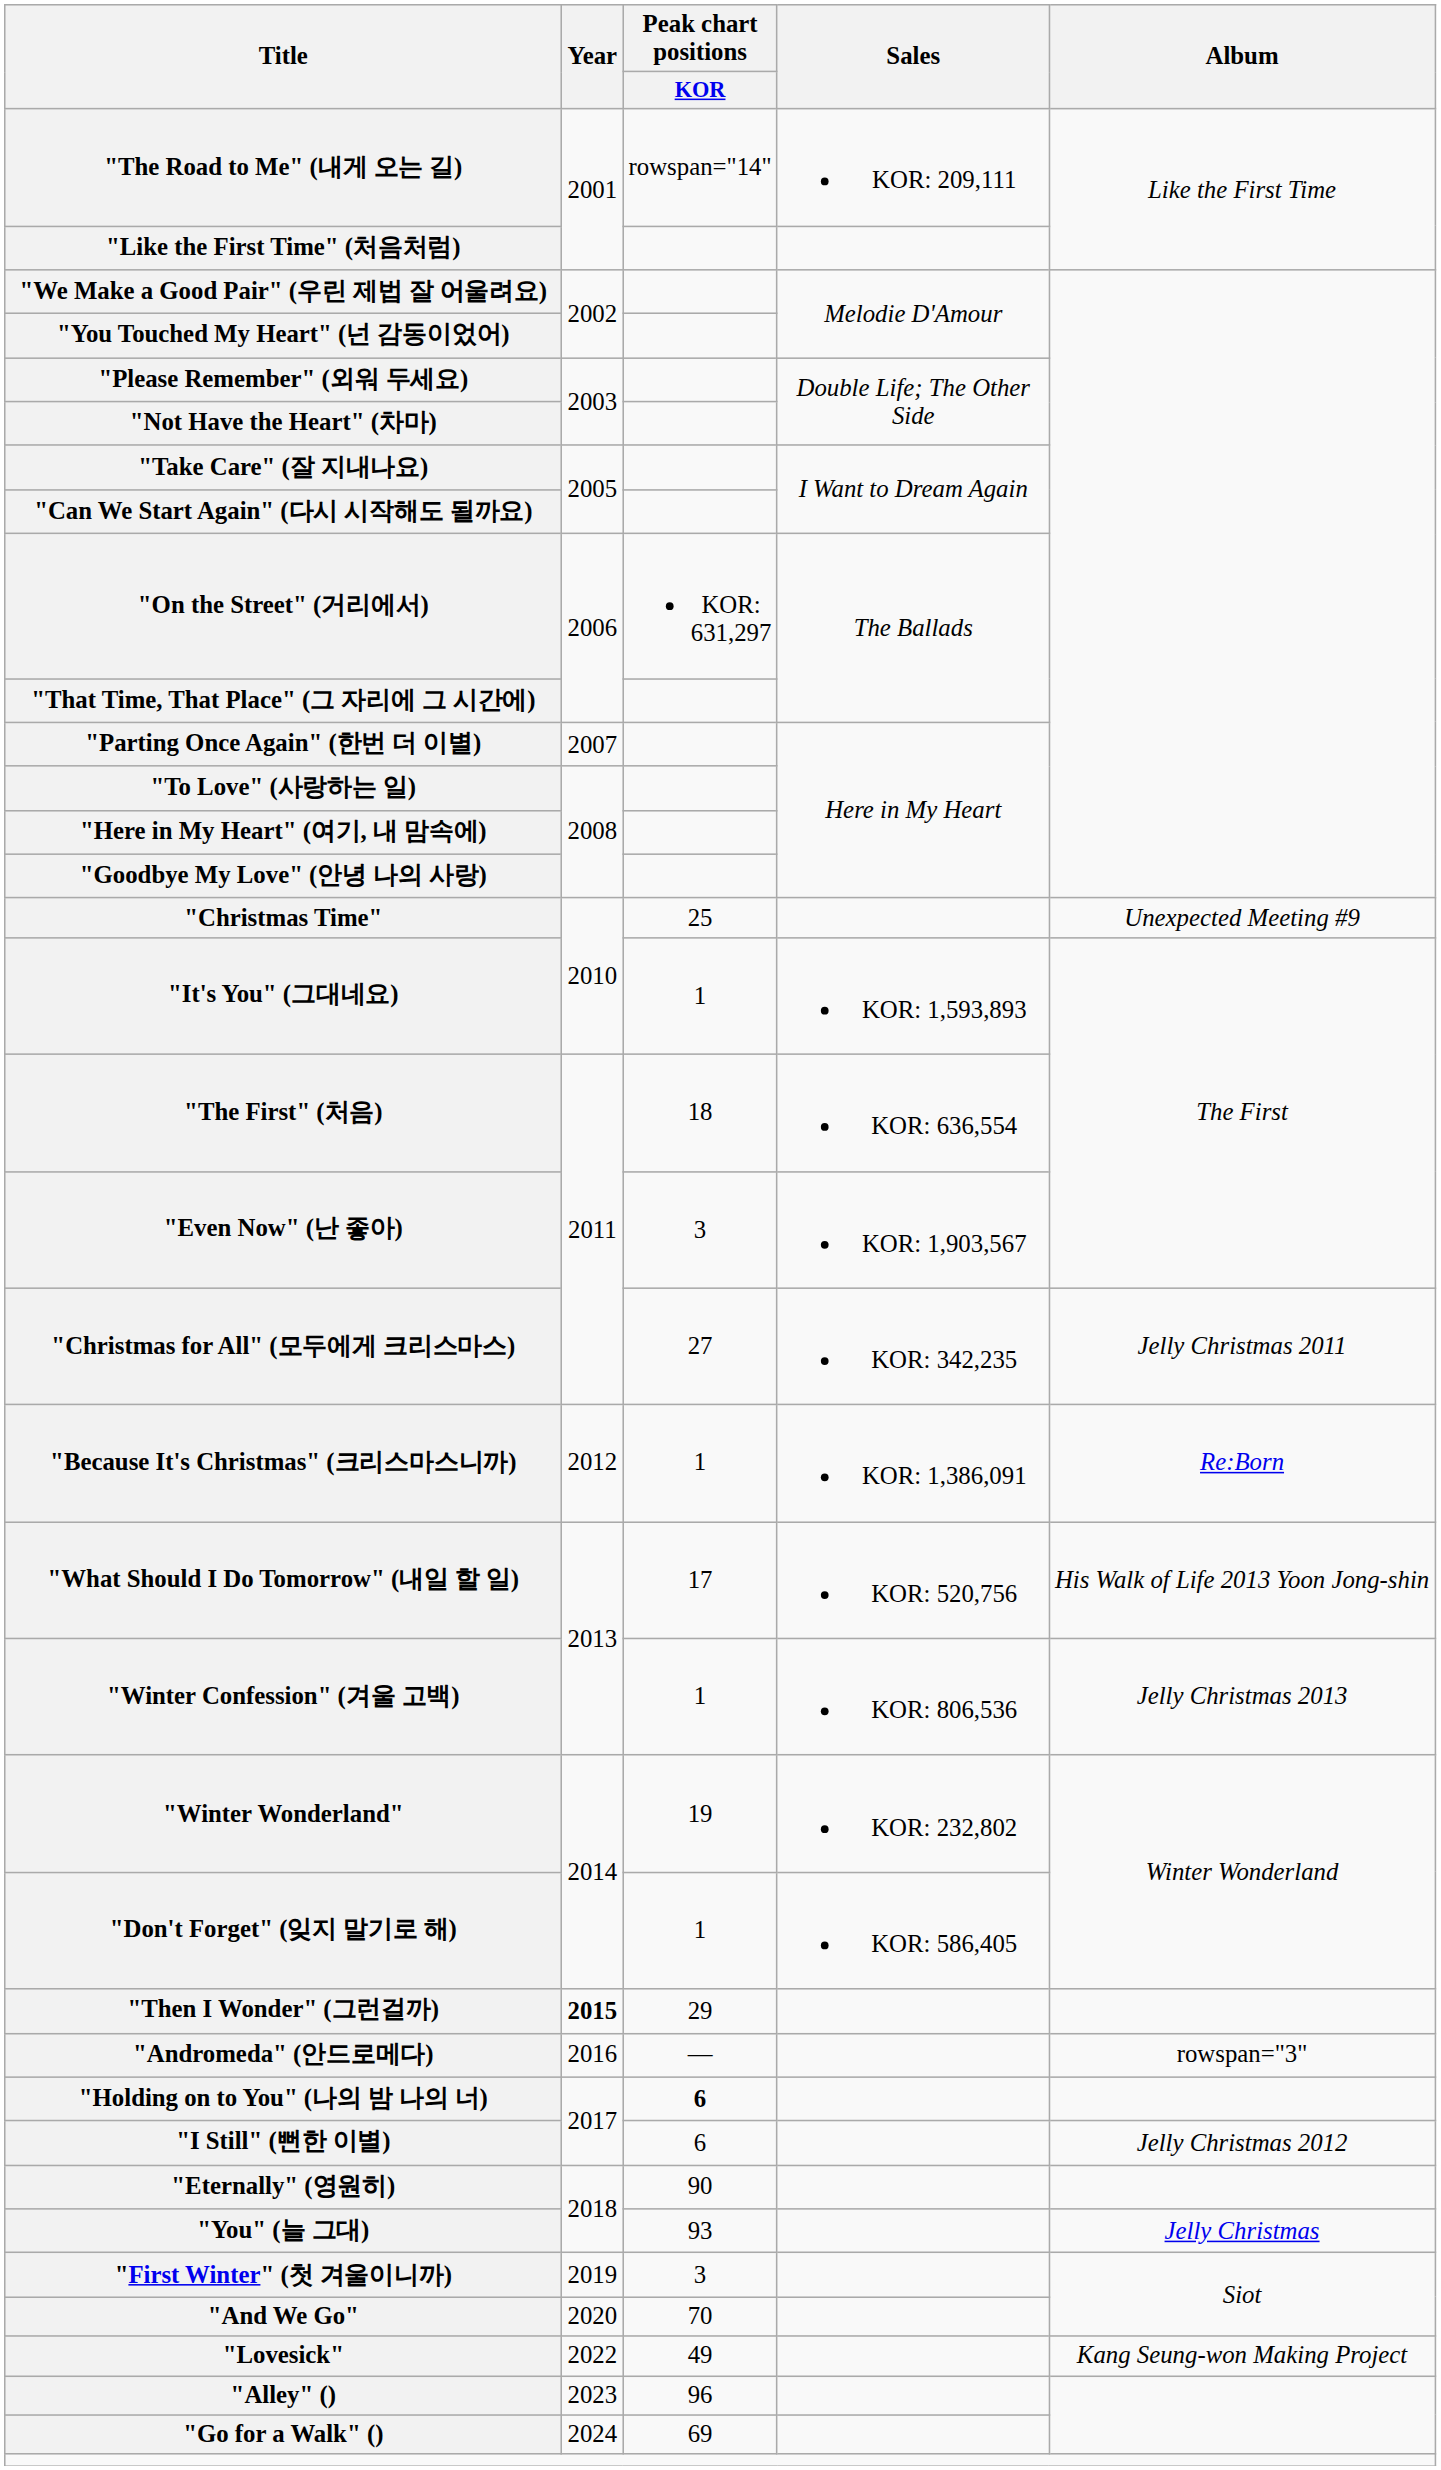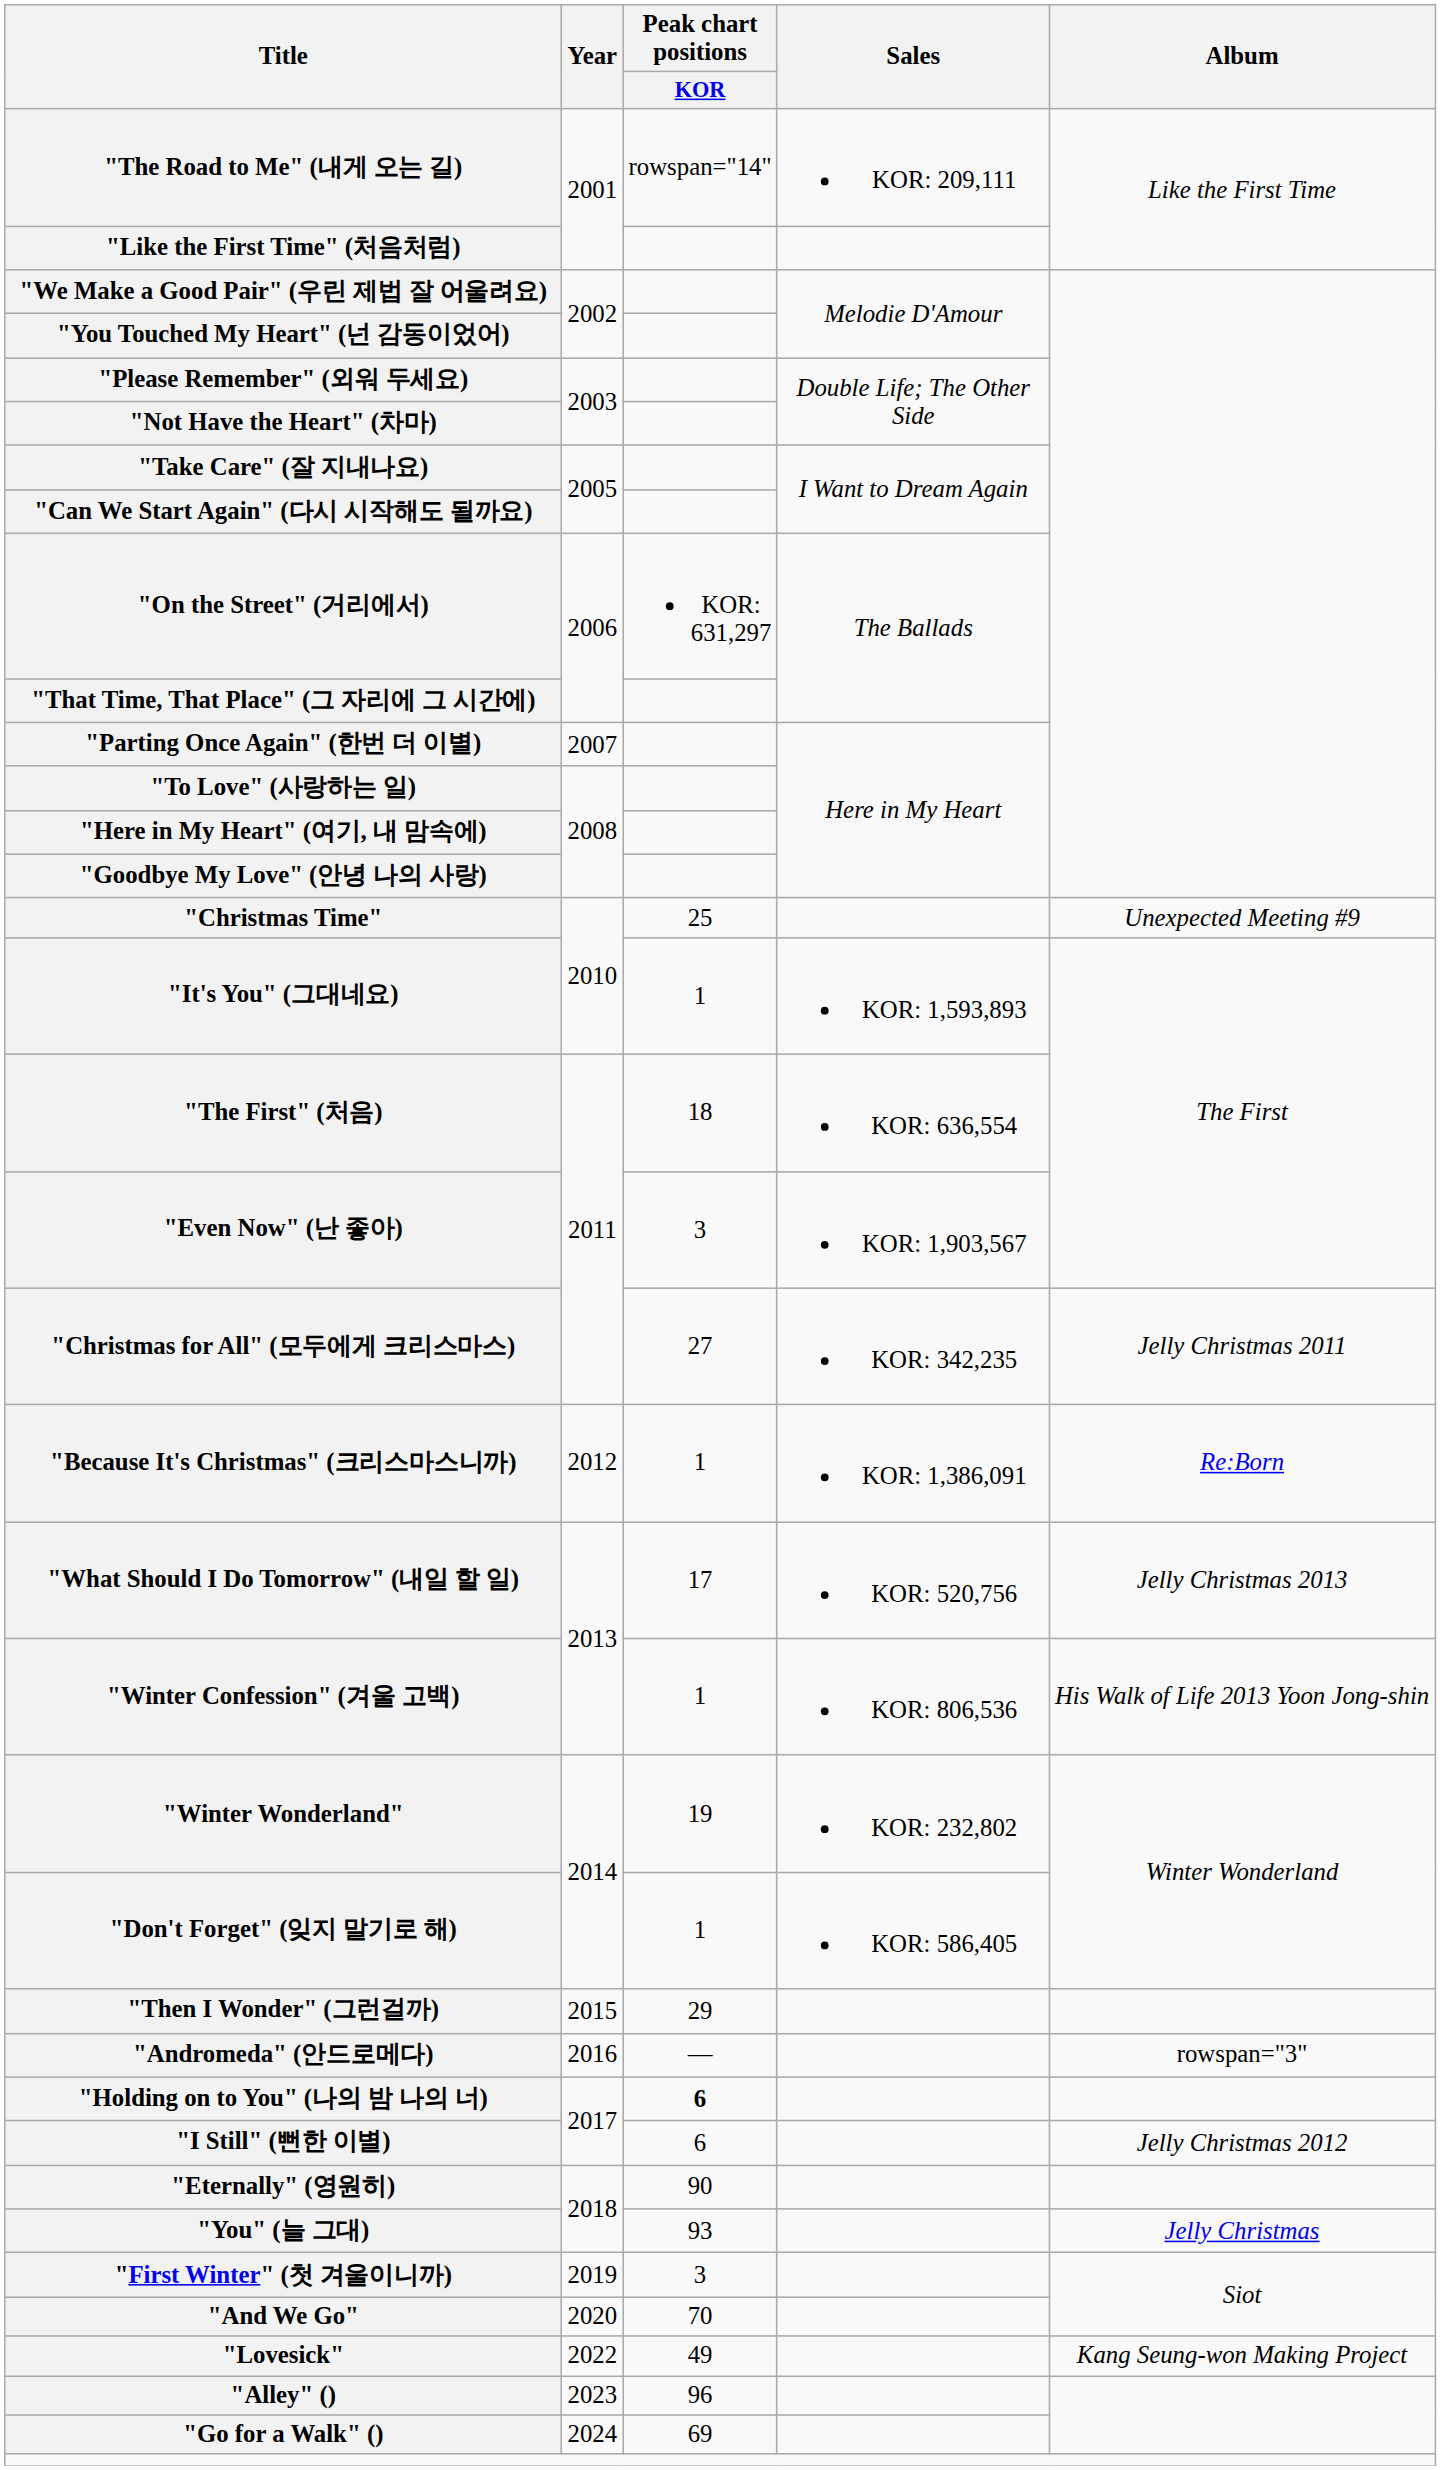(1242, 1579) His Walk of Life 2013 Yoon Jong-shin -> (1242, 1579) Jelly Christmas 2013
(1242, 1696) Jelly Christmas 2013 -> (1242, 1696) His Walk of Life 2013 Yoon Jong-shin
(592, 2010) bold -> (592, 2010) normal
